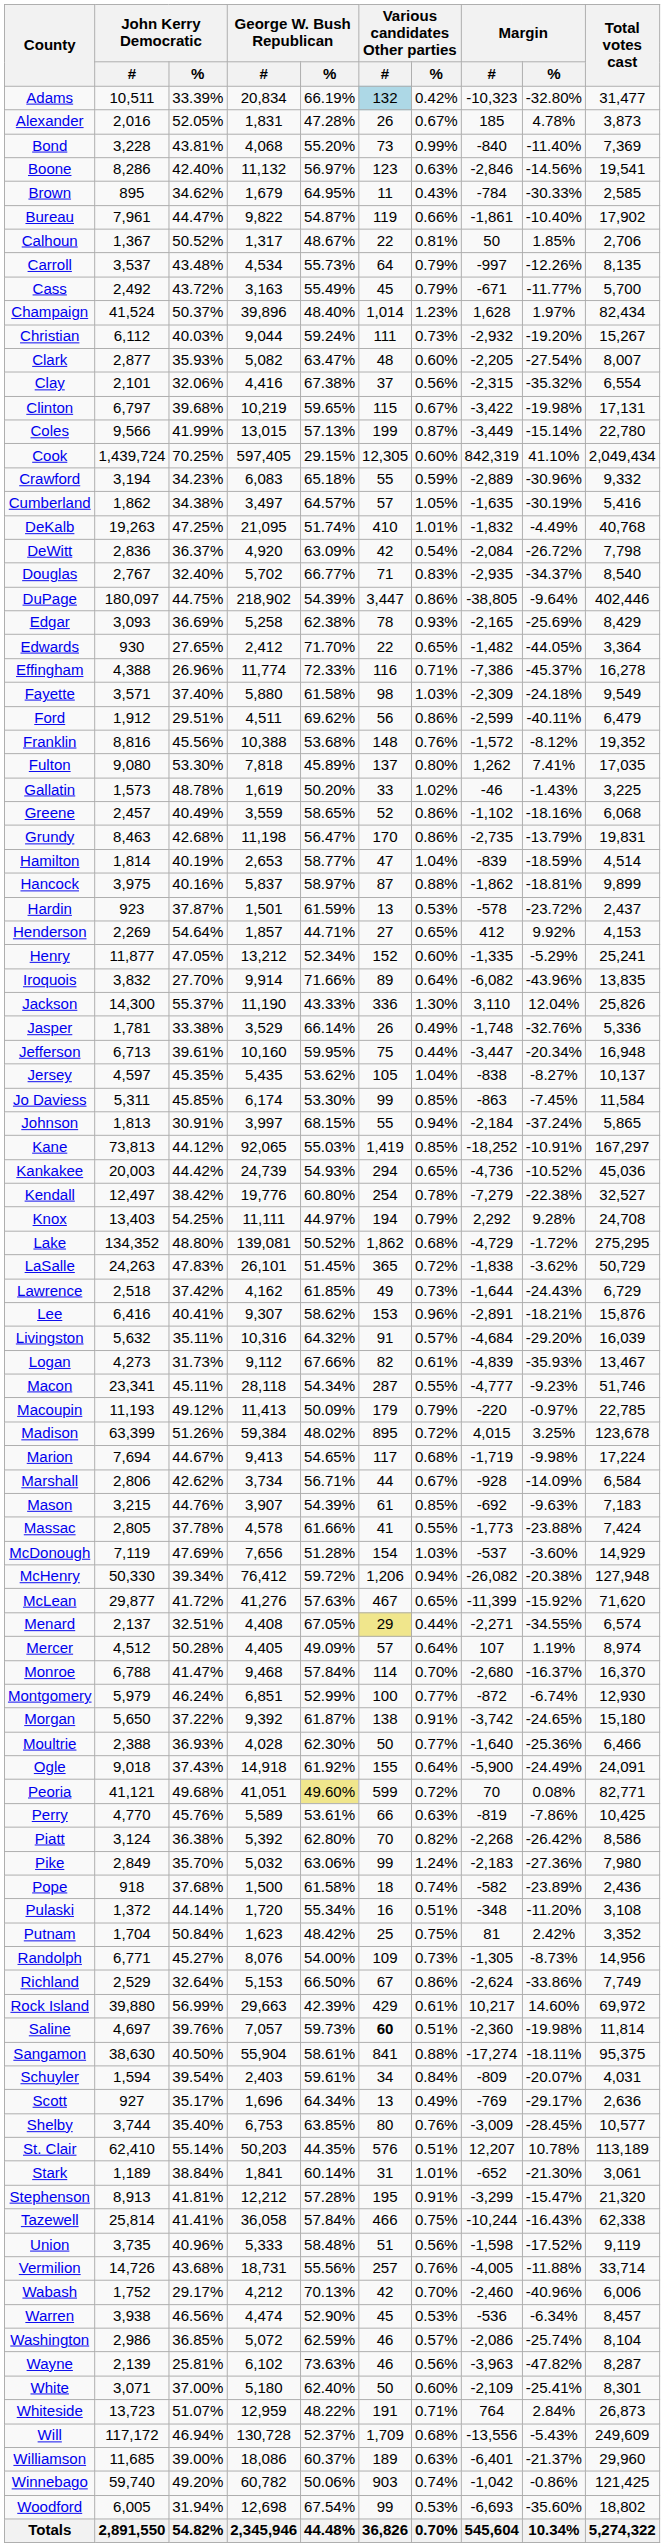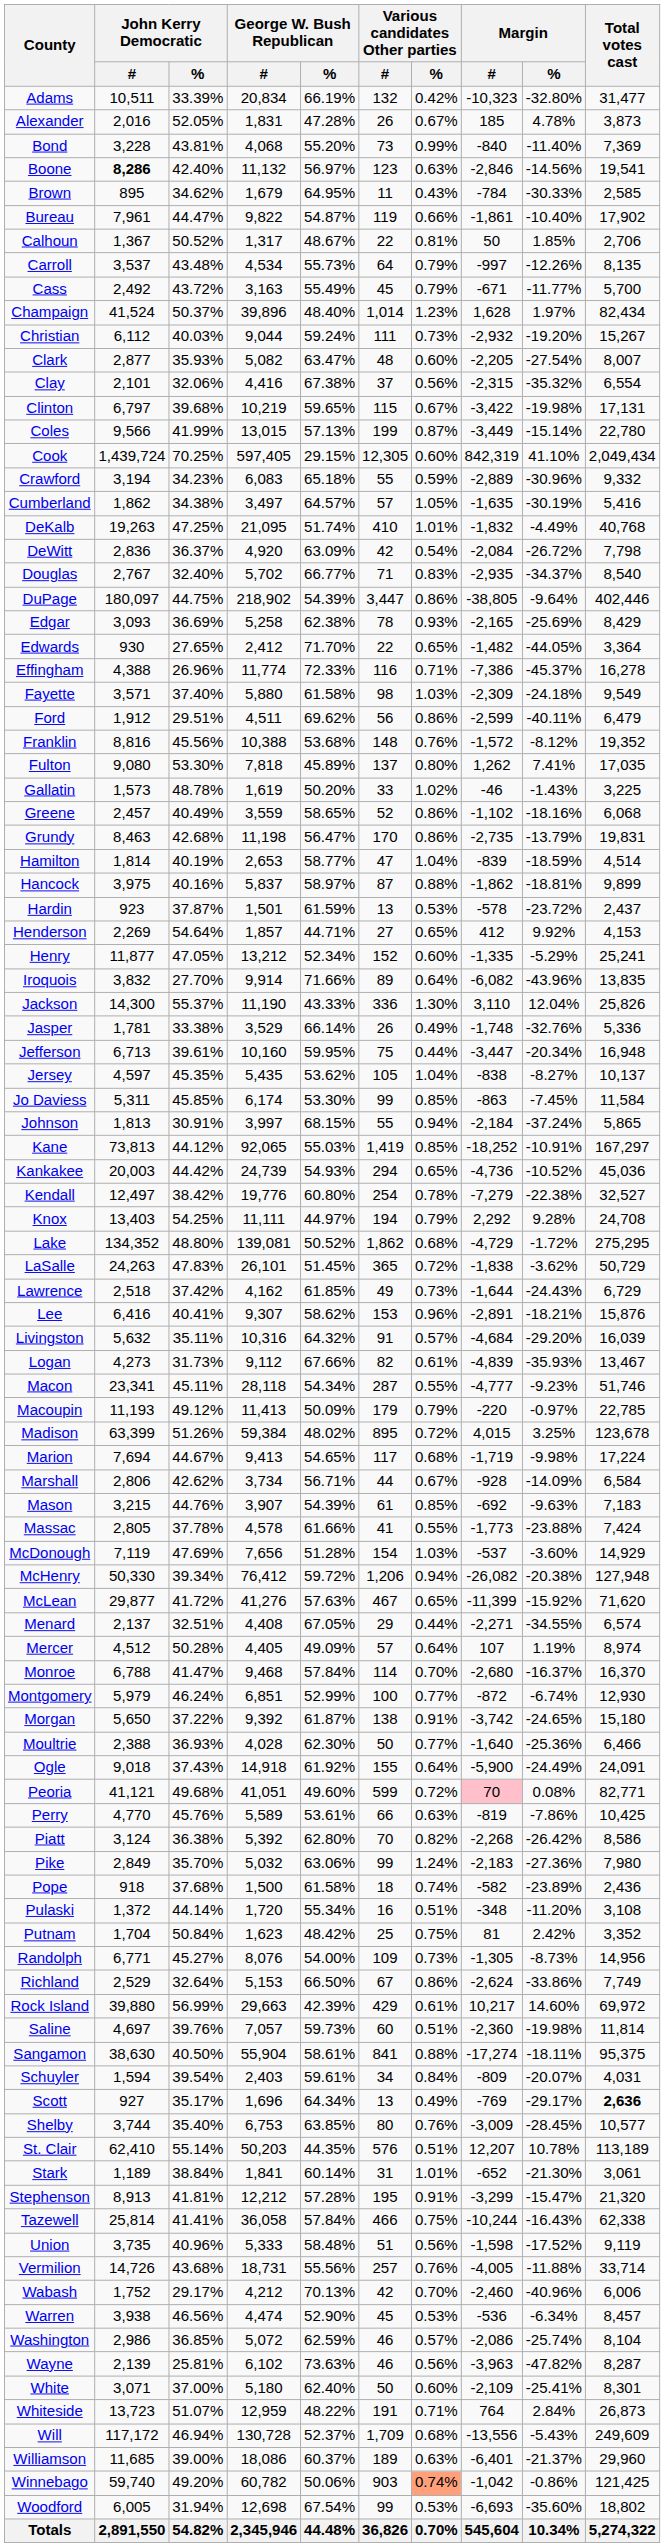(385, 97) lightblue background -> (385, 97) no background
(132, 169) normal -> (132, 169) bold
(385, 1624) khaki background -> (385, 1624) no background
(330, 1791) khaki background -> (330, 1791) no background
(492, 1791) no background -> (492, 1791) pink background
(385, 2030) bold -> (385, 2030) normal
(622, 2101) normal -> (622, 2101) bold
(436, 2483) no background -> (436, 2483) lightsalmon background
